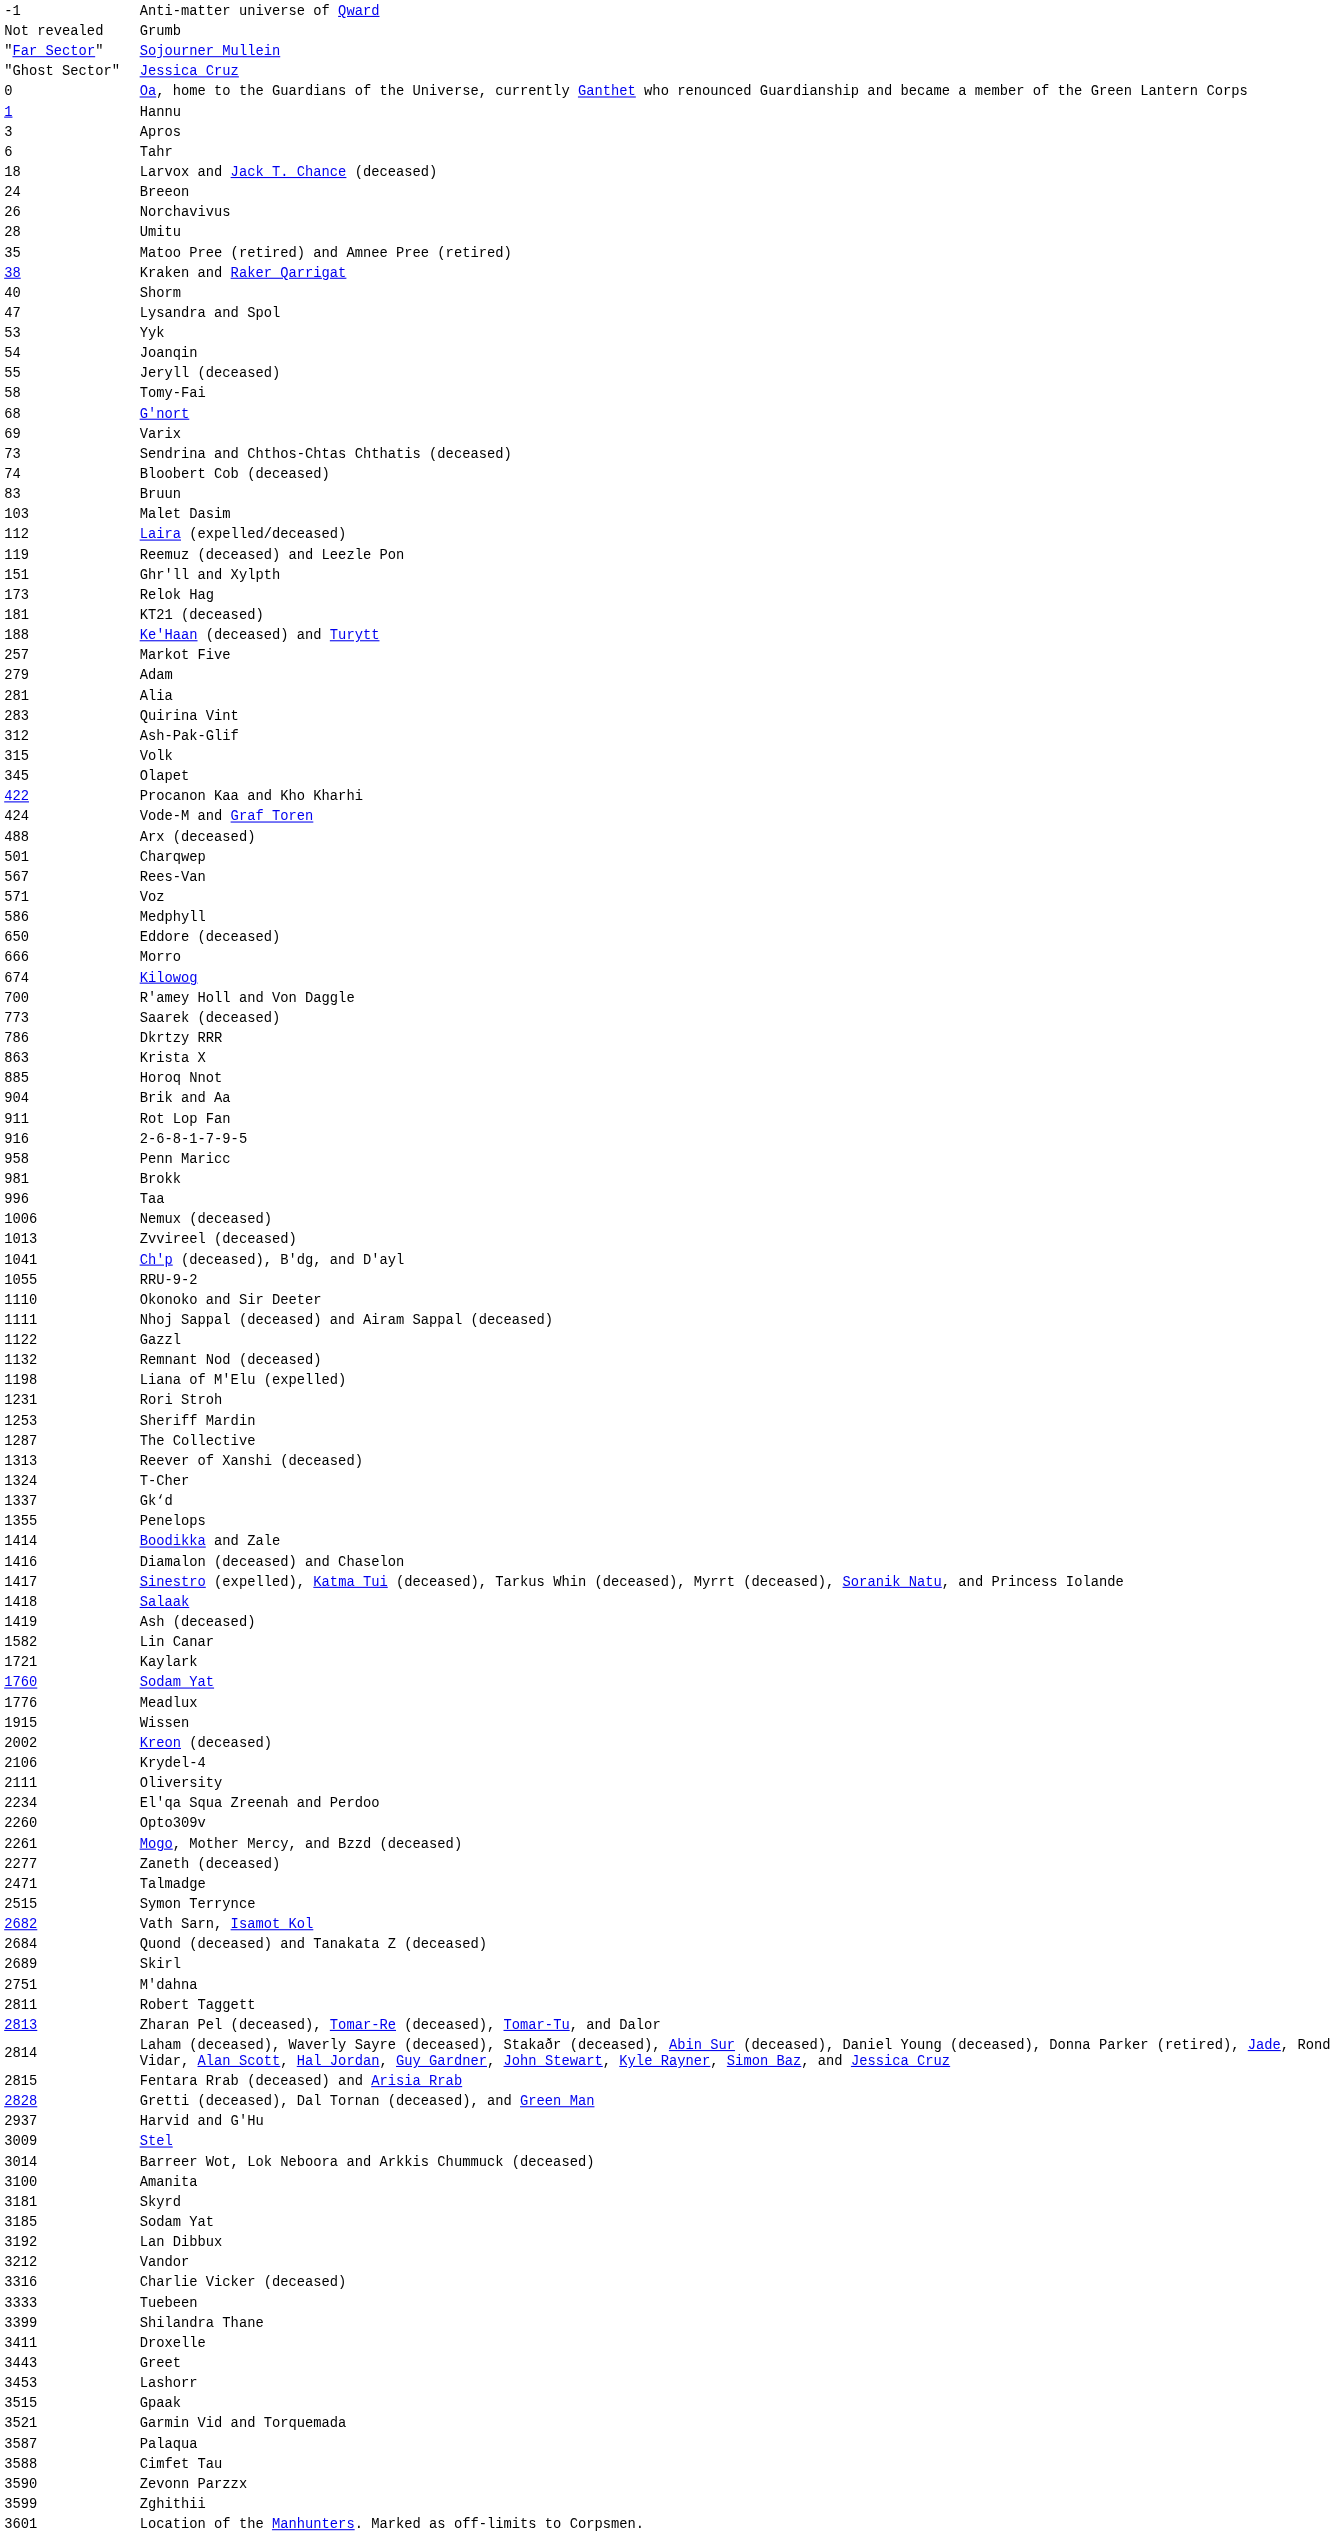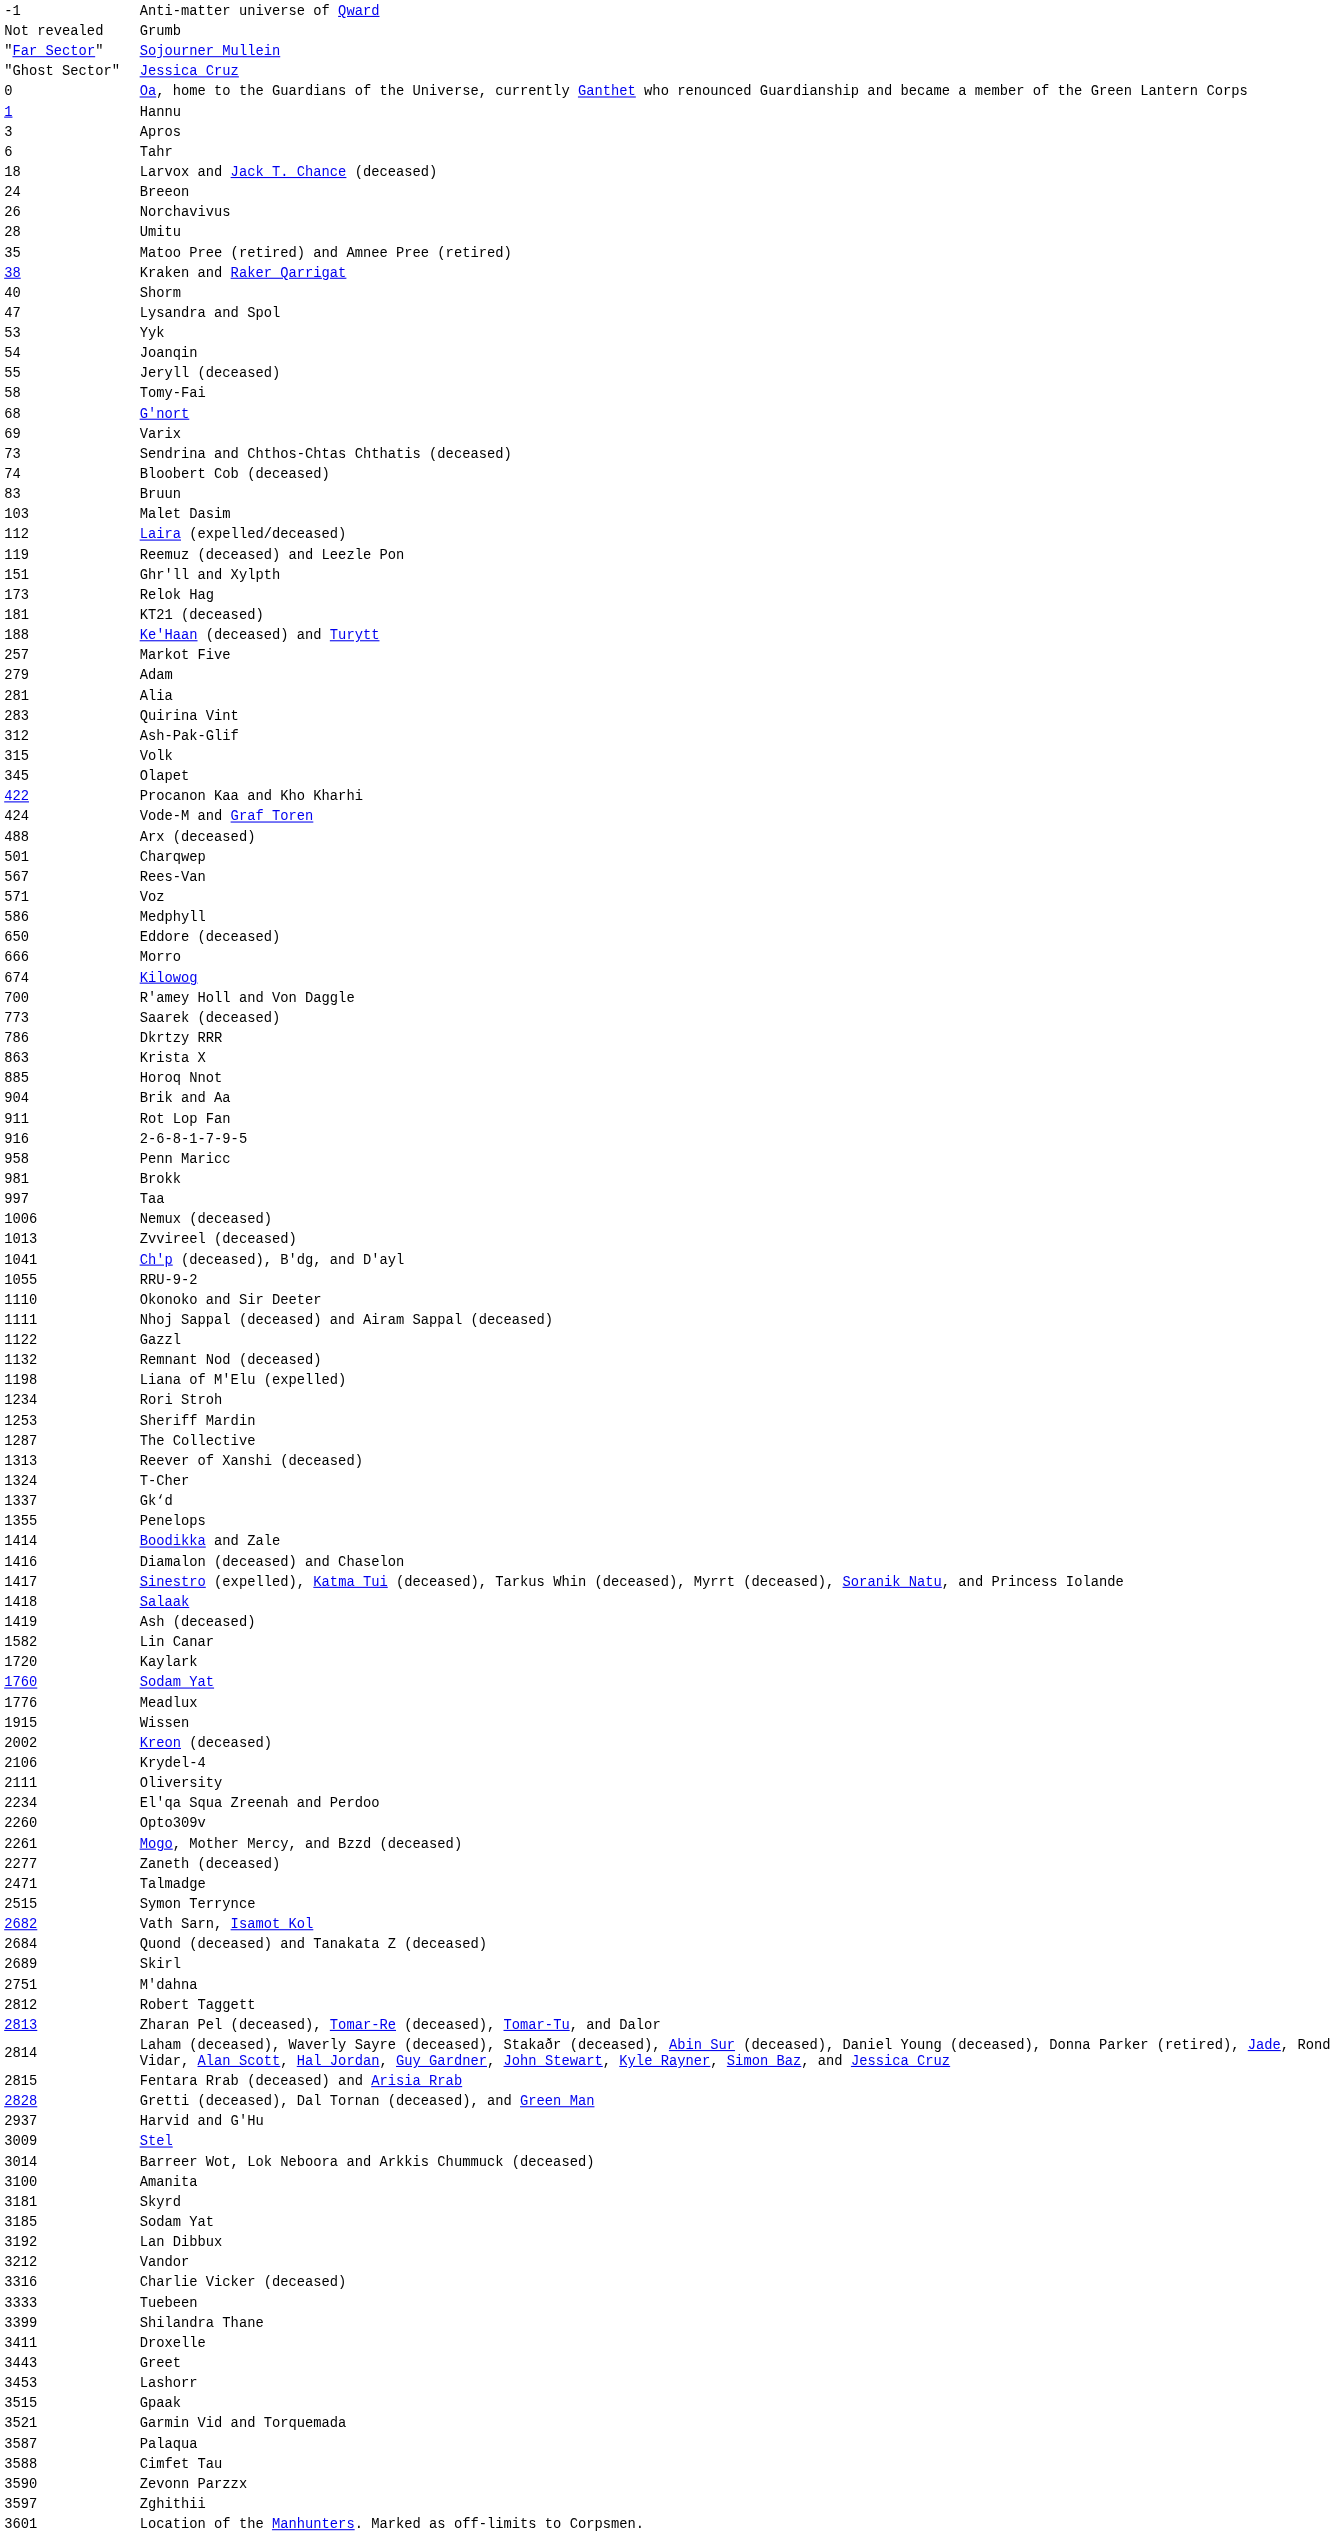(17, 1199) 996 -> (17, 1199) 997
(21, 1401) 1231 -> (21, 1401) 1234
(21, 1663) 1721 -> (21, 1663) 1720
(21, 2005) 2811 -> (21, 2005) 2812
(21, 2504) 3599 -> (21, 2504) 3597
